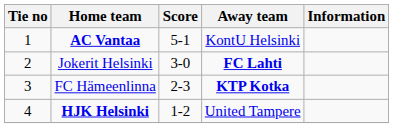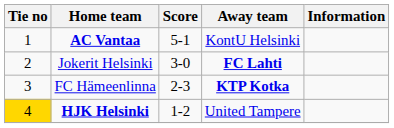(28, 110) no background -> (28, 110) gold background
